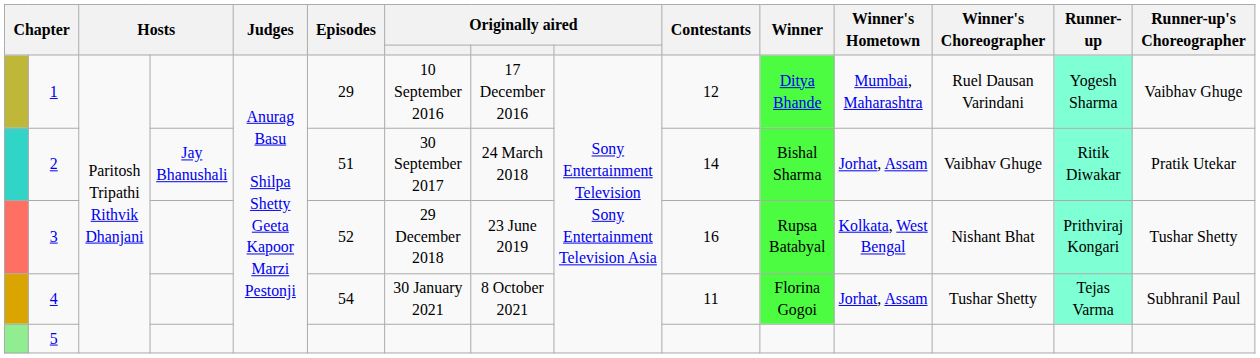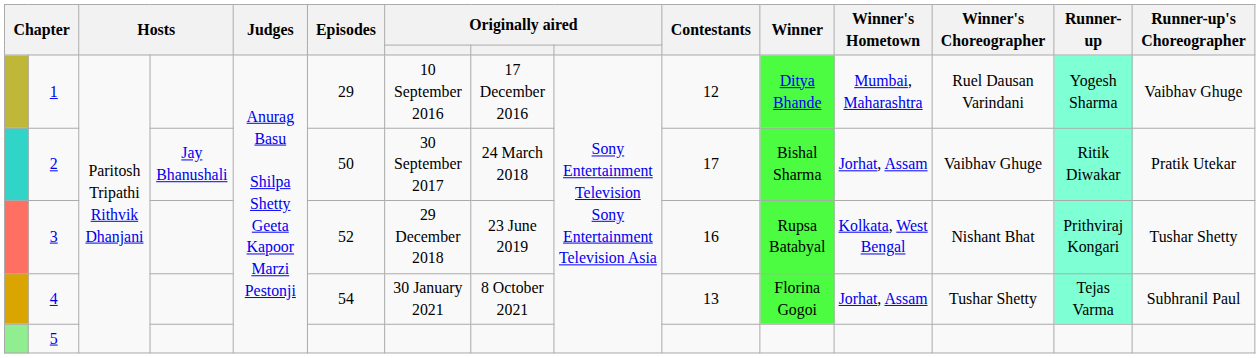(346, 164) 51 -> (346, 164) 50
(711, 164) 14 -> (711, 164) 17
(711, 298) 11 -> (711, 298) 13
